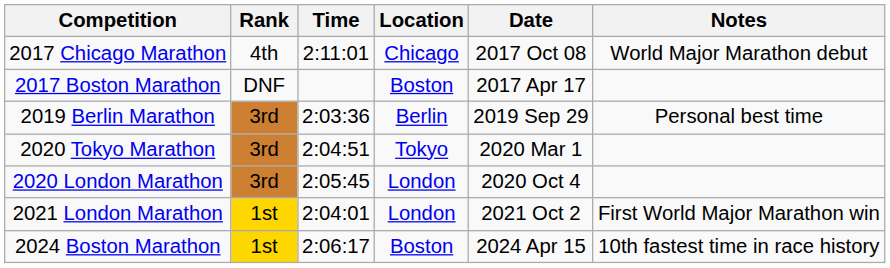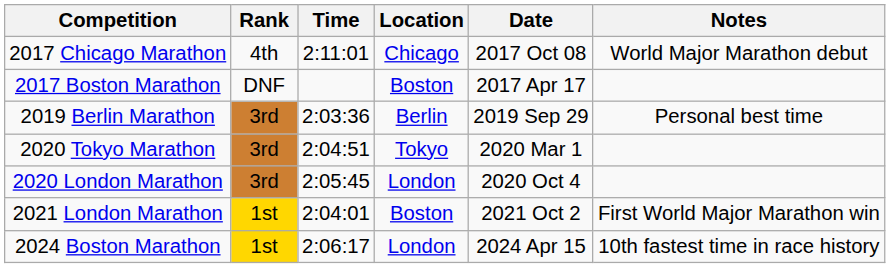(422, 213) London -> (422, 213) Boston
(422, 246) Boston -> (422, 246) London
